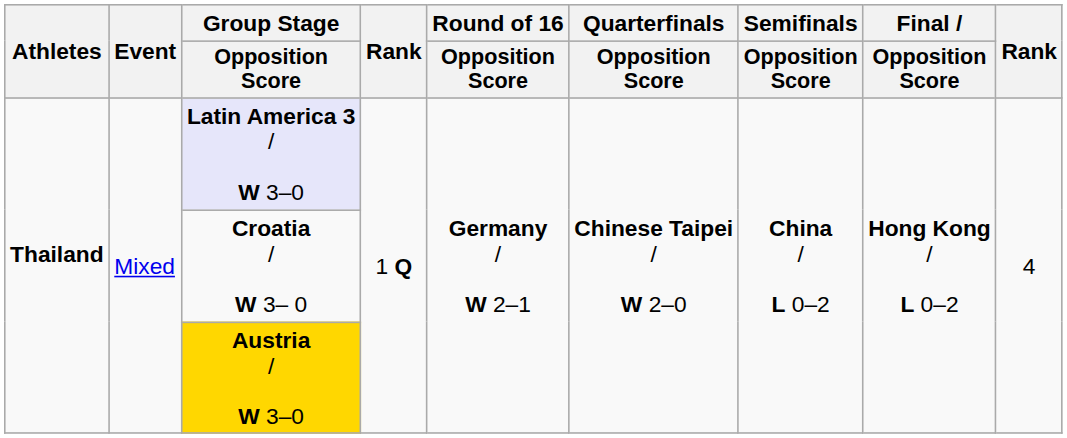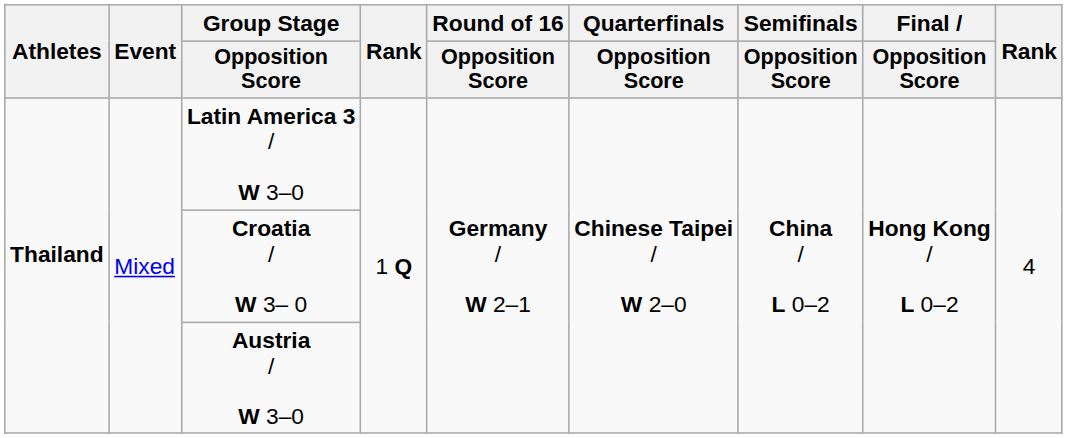(271, 155) lavender background -> (271, 155) no background
(271, 378) gold background -> (271, 378) no background
